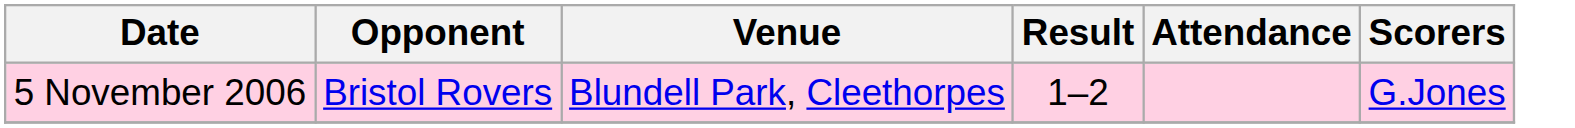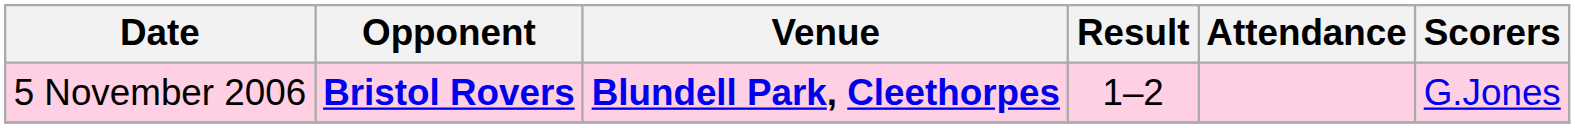(438, 92) normal -> (449, 92) bold
(787, 92) normal -> (826, 92) bold
